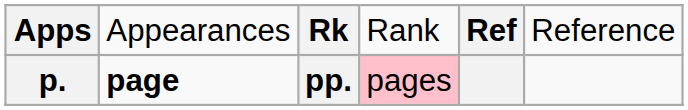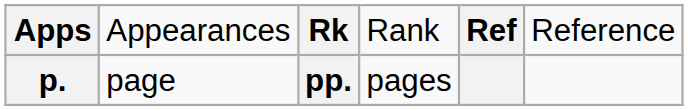(143, 80) bold -> (141, 80) normal
(409, 80) pink background -> (409, 80) no background
